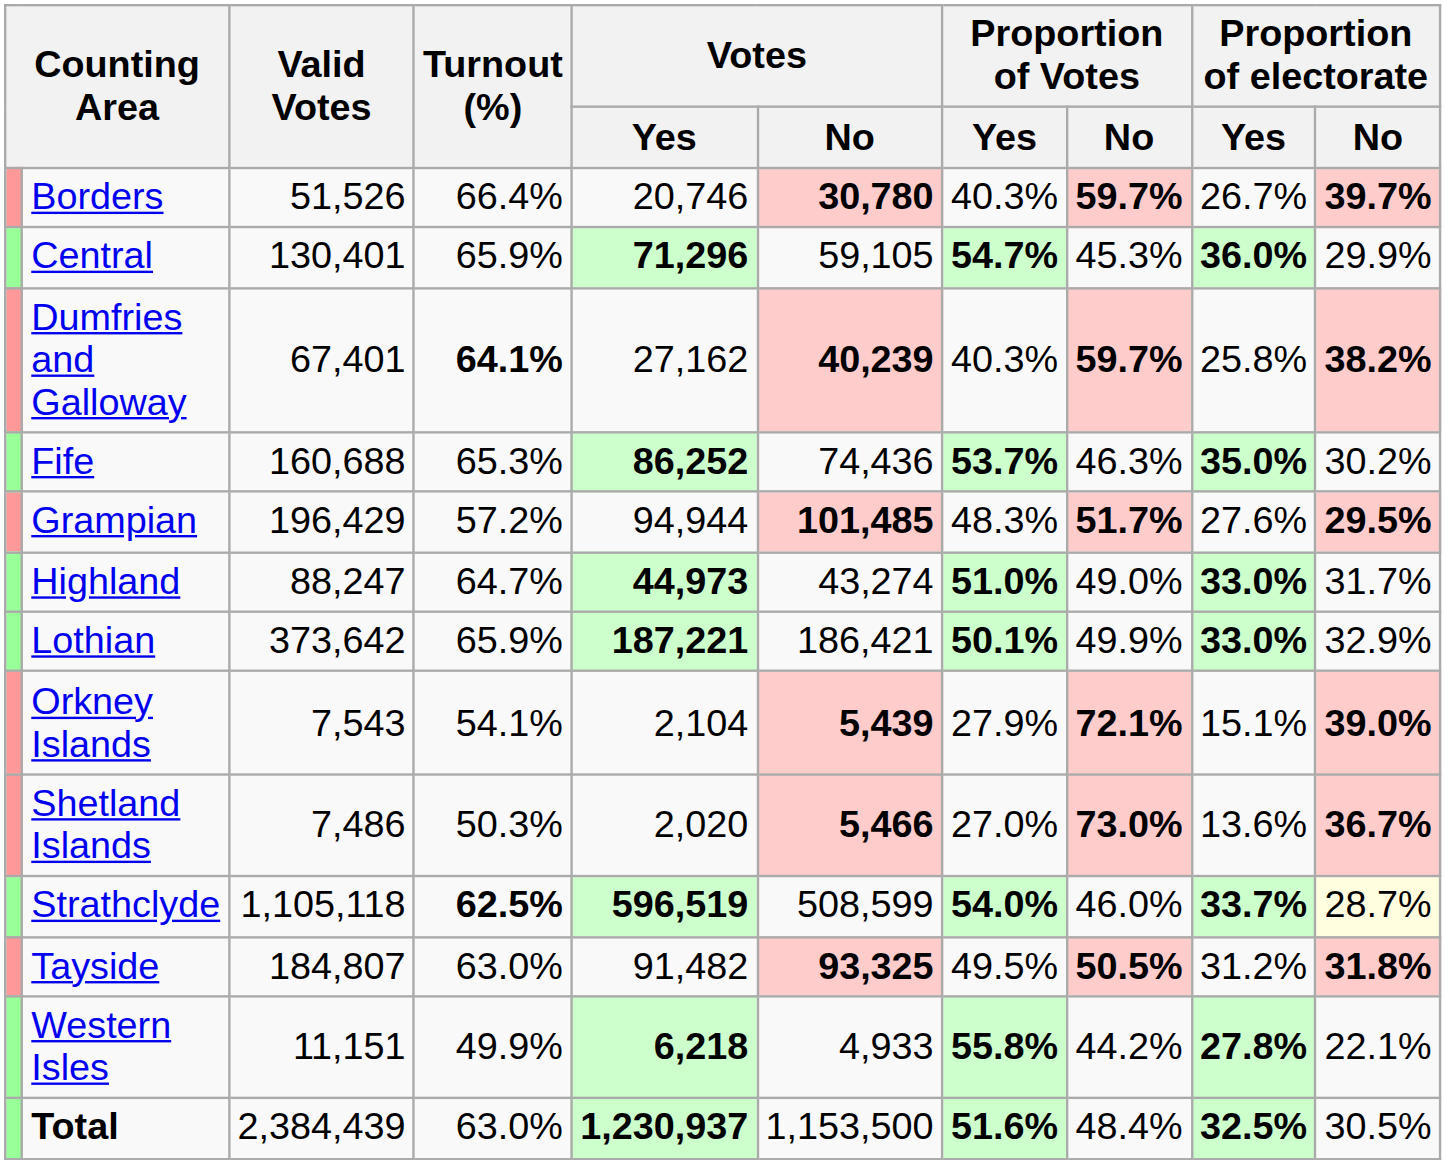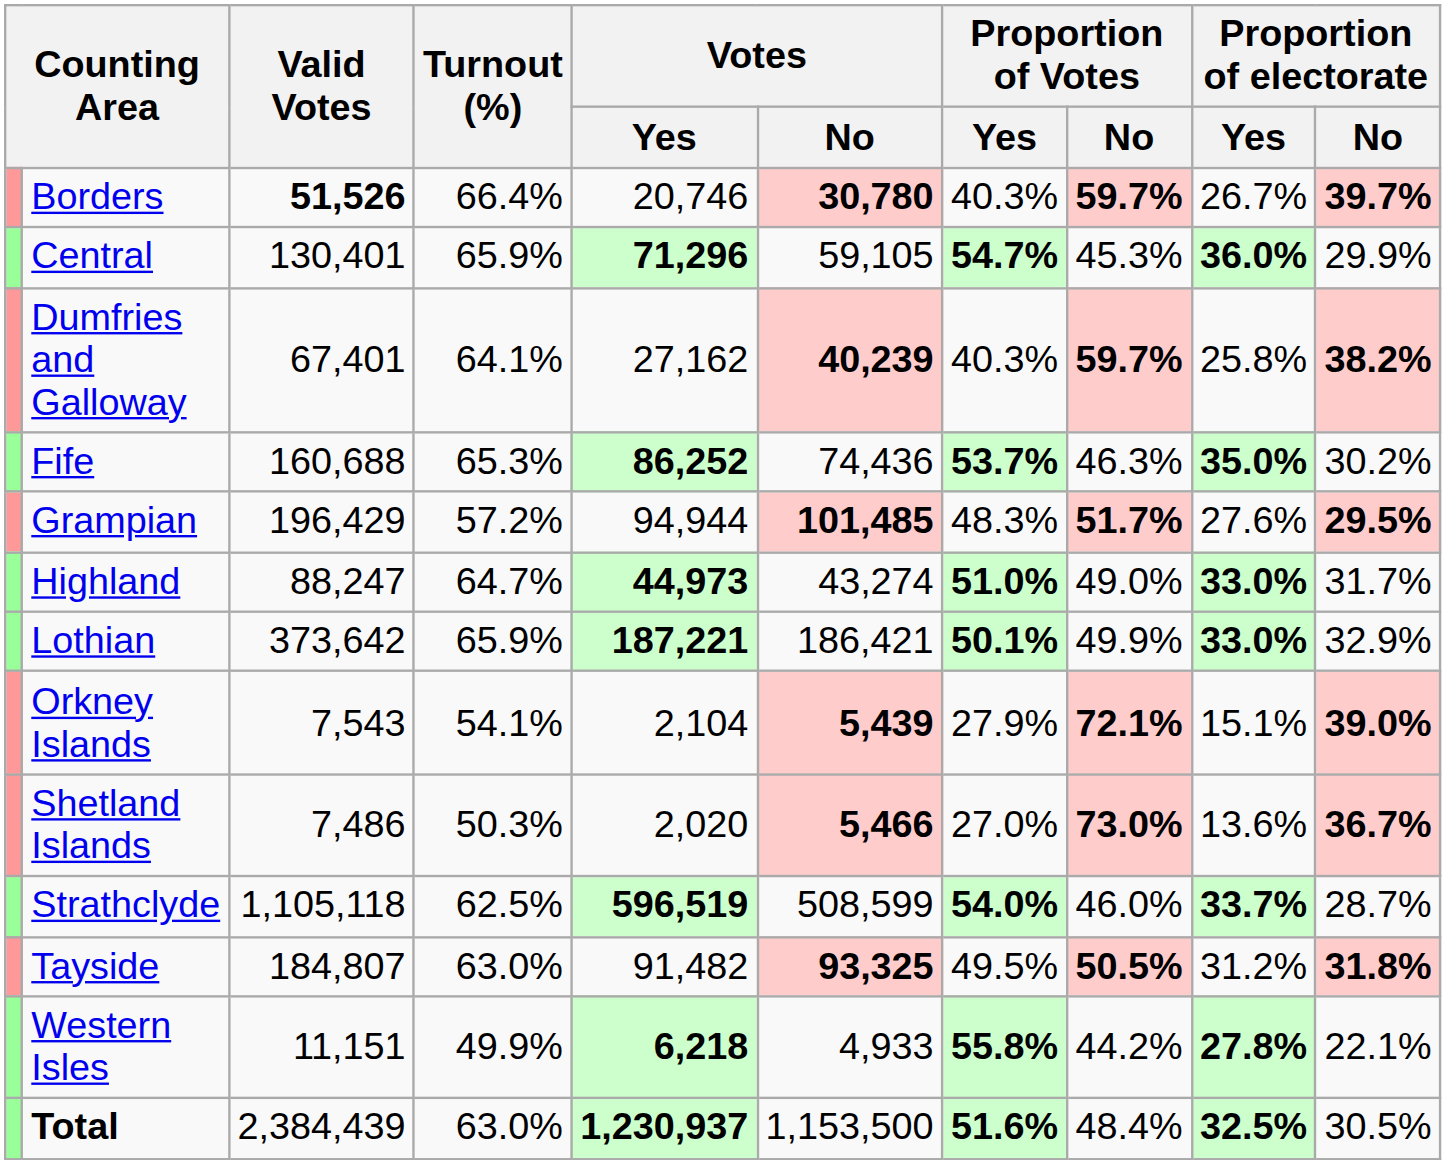(348, 196) normal -> (348, 196) bold
(509, 358) bold -> (509, 358) normal
(509, 905) bold -> (509, 905) normal
(1378, 905) lightyellow background -> (1378, 905) no background
